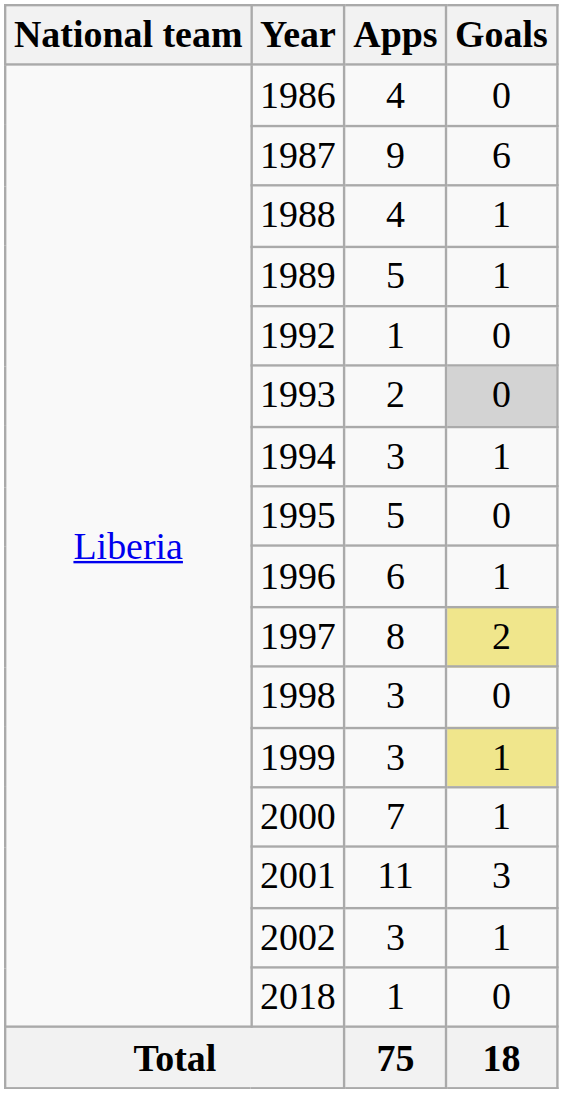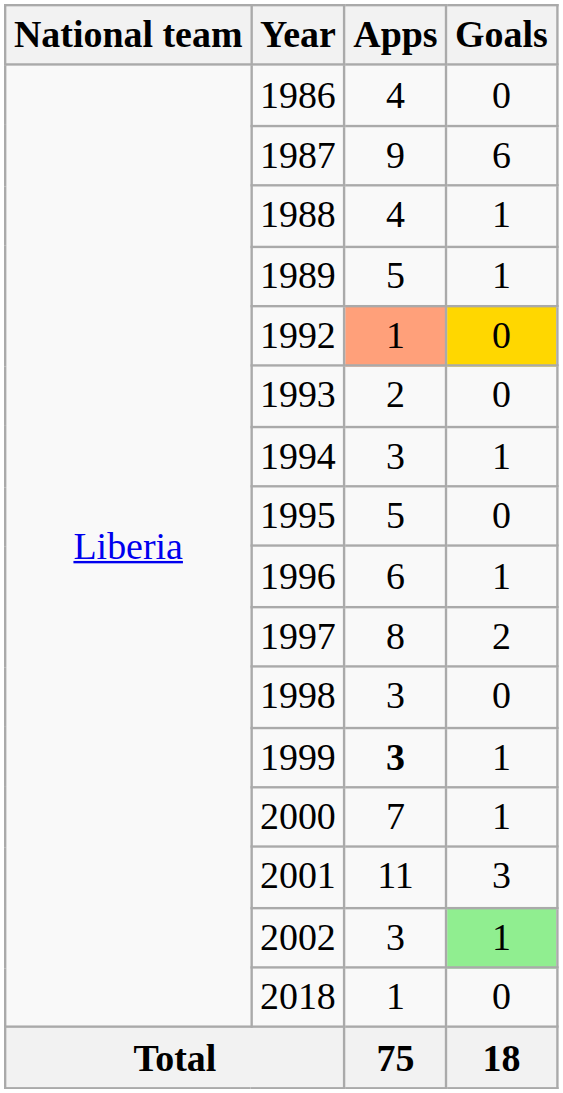(395, 335) no background -> (395, 335) lightsalmon background
(501, 335) no background -> (501, 335) gold background
(501, 395) lightgrey background -> (501, 395) no background
(501, 635) khaki background -> (501, 635) no background
(395, 756) normal -> (395, 756) bold
(501, 756) khaki background -> (501, 756) no background
(501, 936) no background -> (501, 936) lightgreen background
